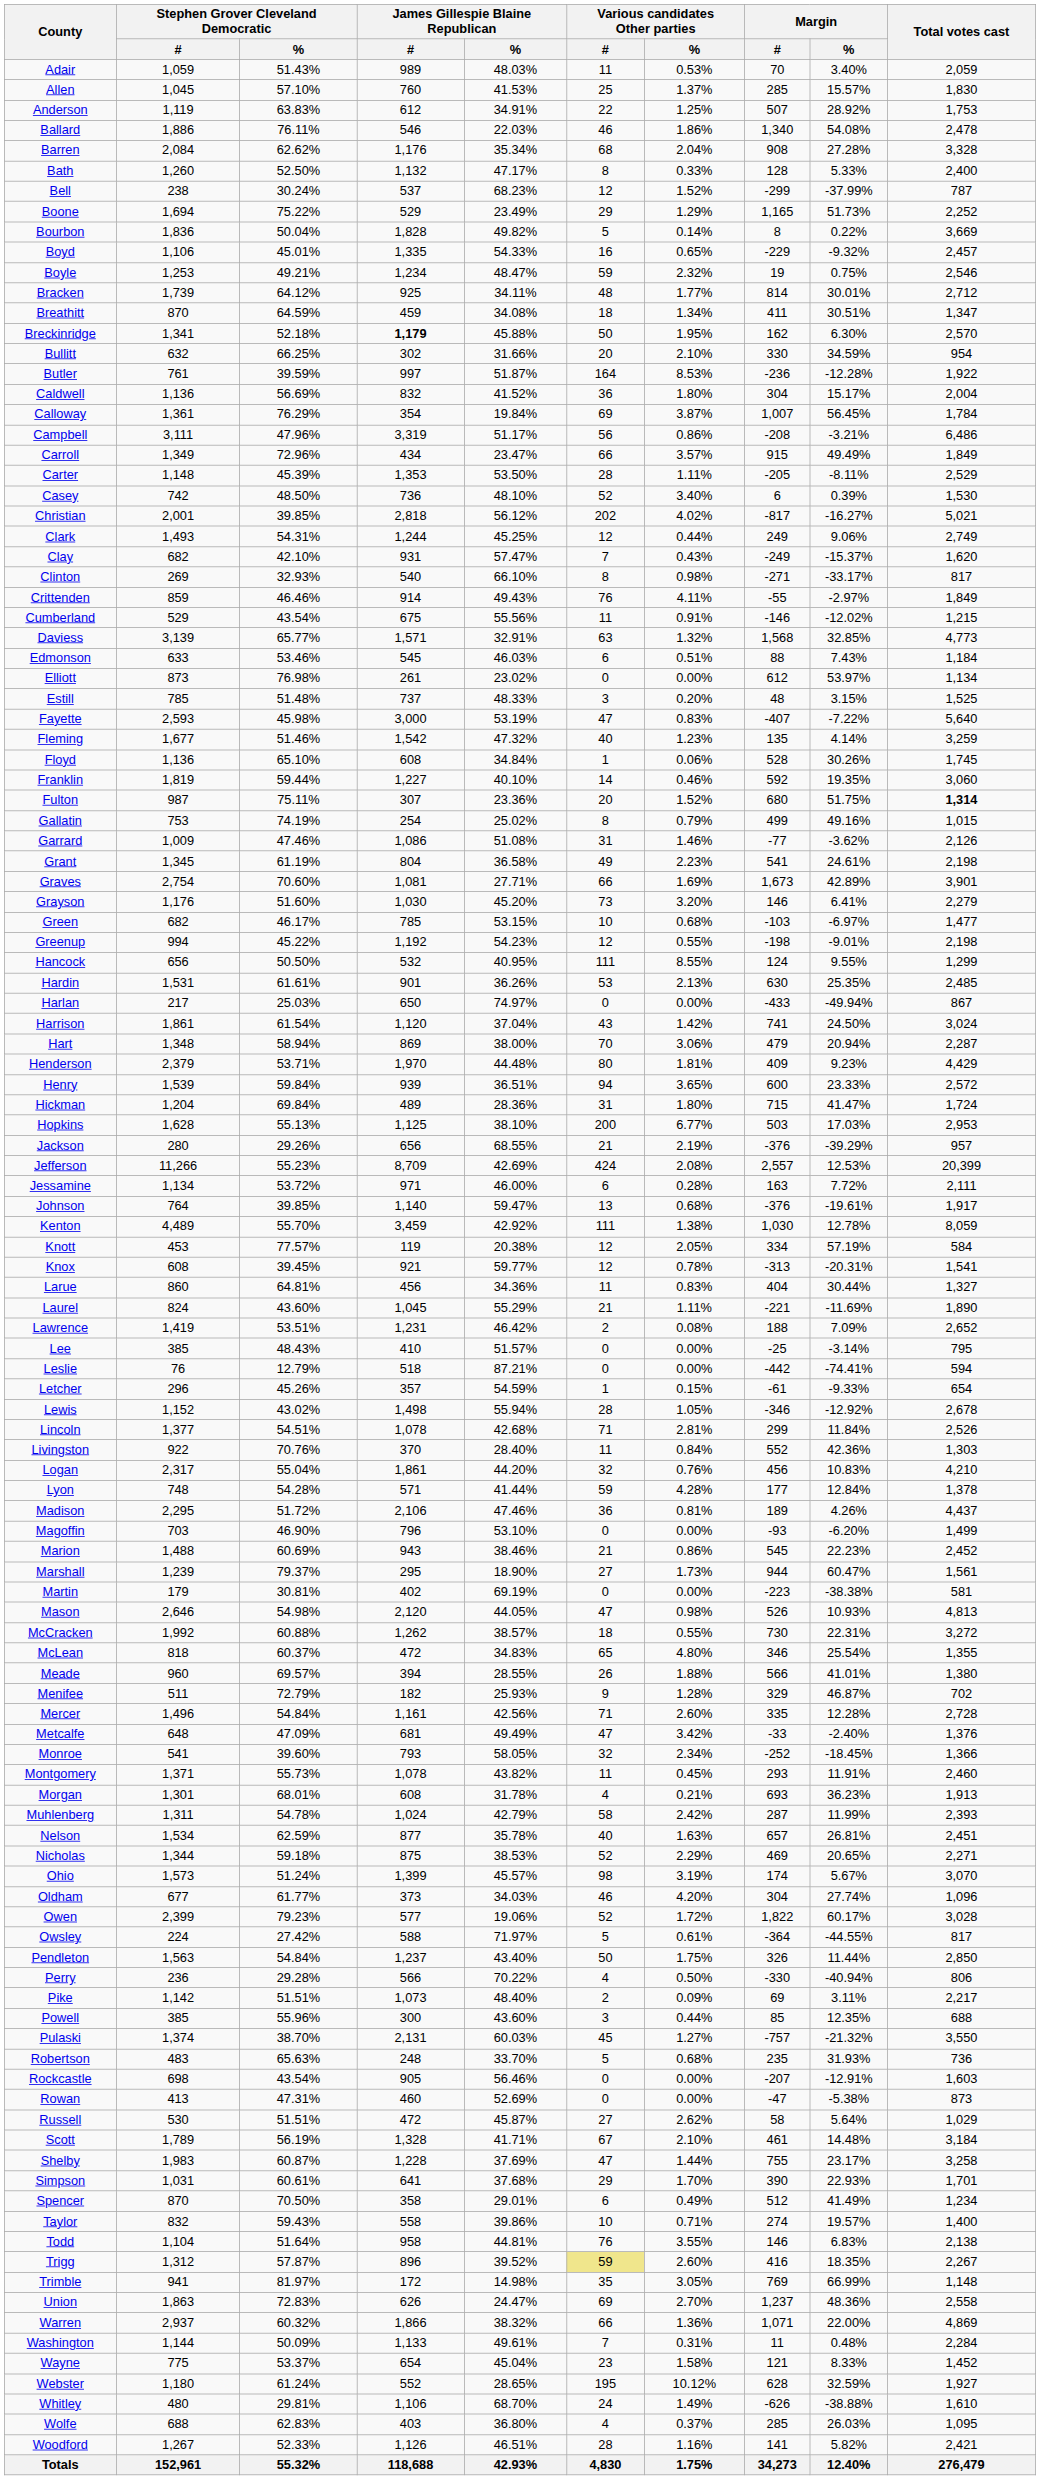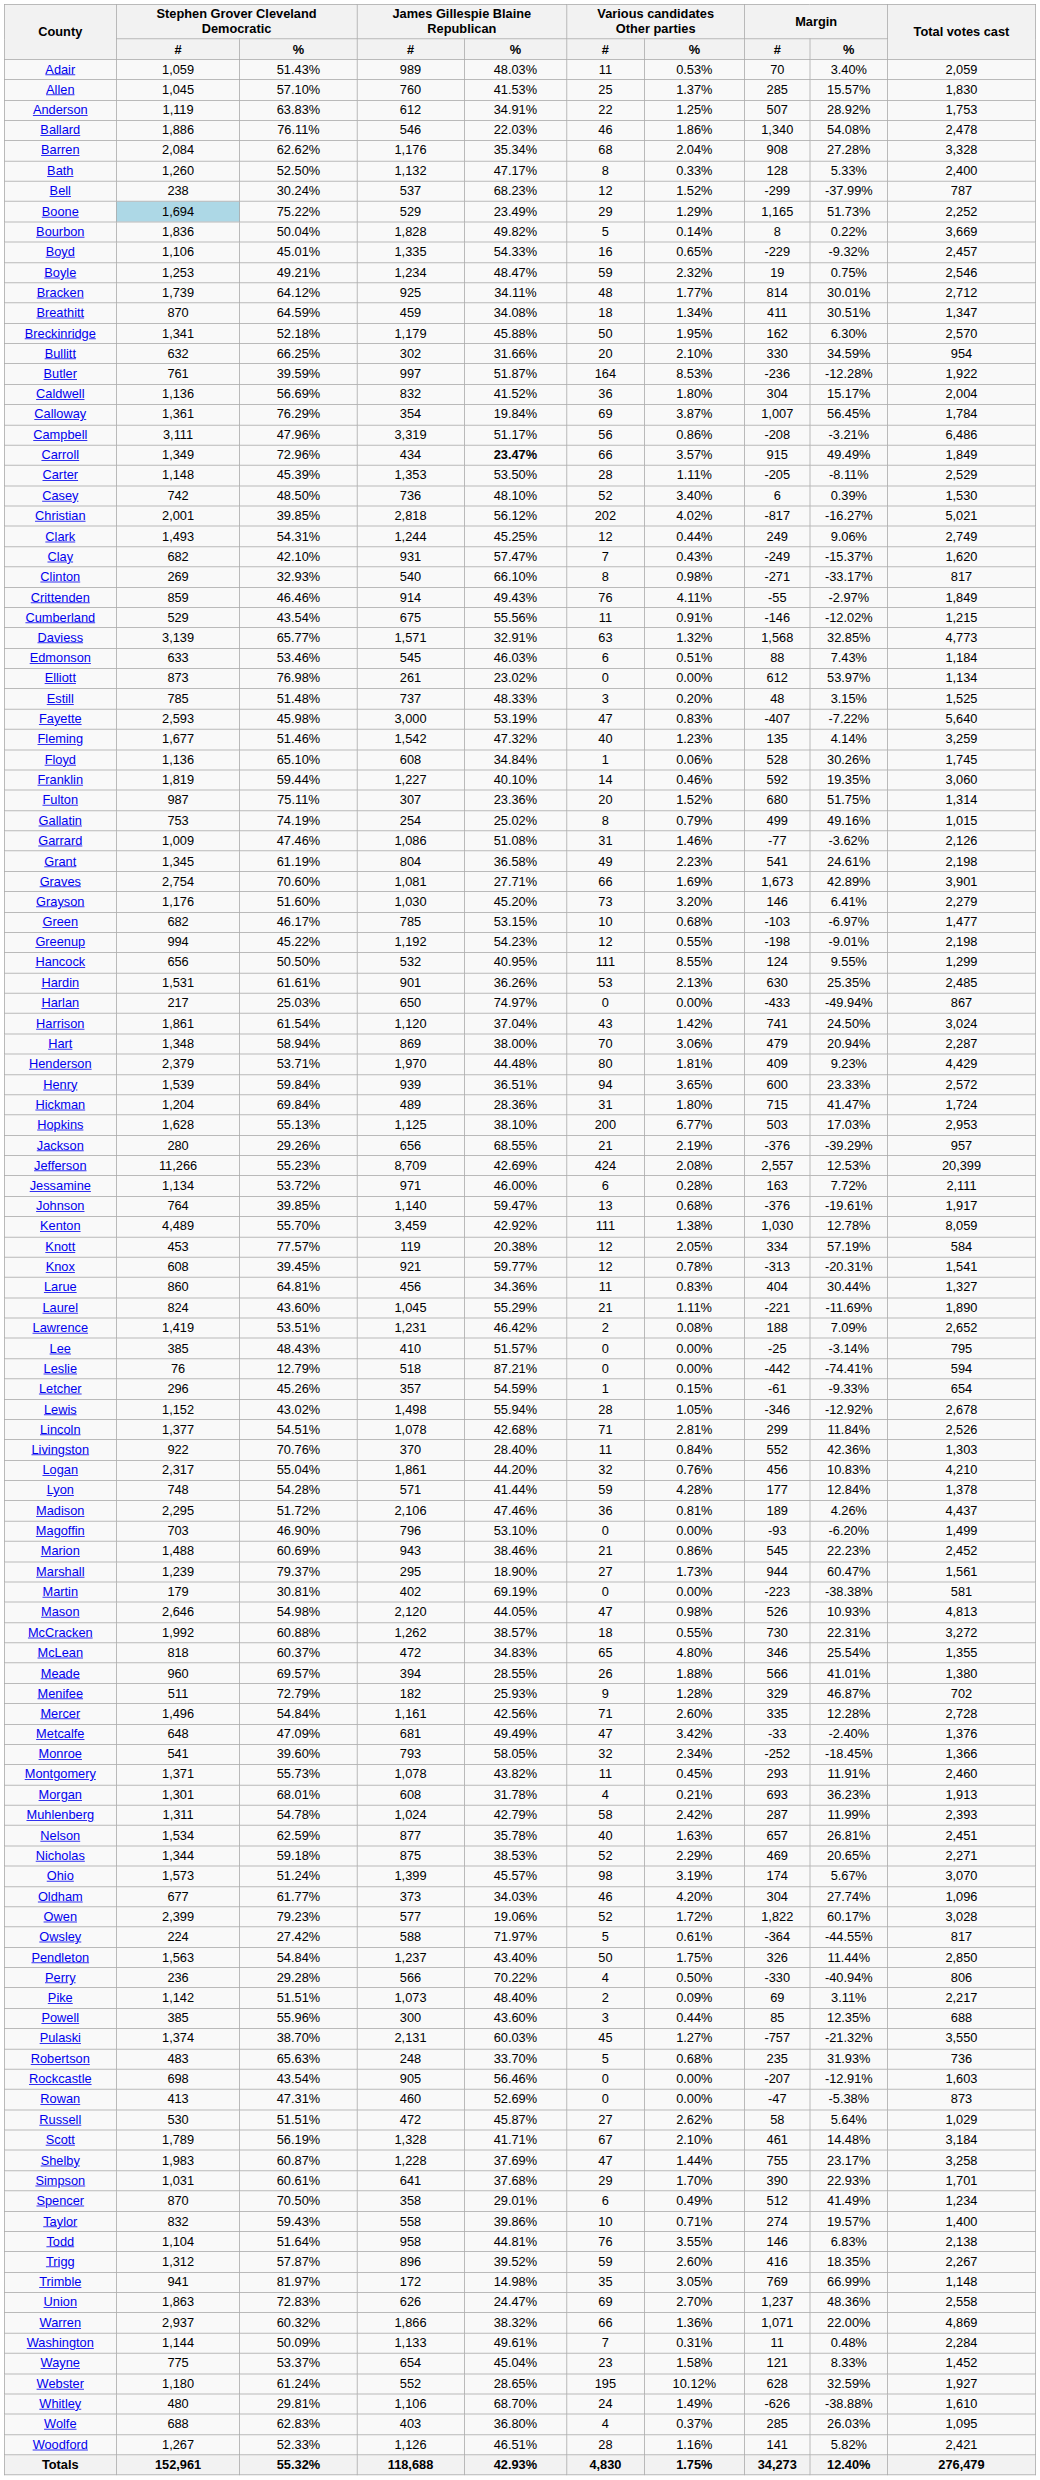(178, 211) no background -> (178, 211) lightblue background
(410, 333) bold -> (410, 333) normal
(515, 455) normal -> (515, 455) bold
(961, 800) bold -> (961, 800) normal
(605, 2262) khaki background -> (605, 2262) no background
